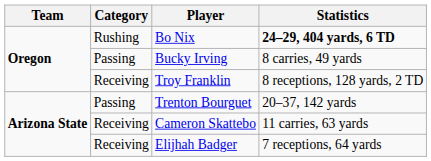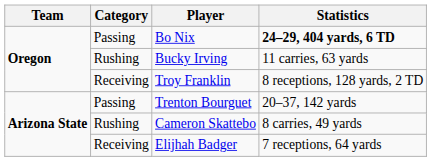(116, 37) Rushing -> (114, 37) Passing
(114, 59) Passing -> (116, 59) Rushing
(312, 59) 8 carries, 49 yards -> (315, 59) 11 carries, 63 yards
(121, 123) Receiving -> (116, 123) Rushing
(315, 123) 11 carries, 63 yards -> (312, 123) 8 carries, 49 yards
